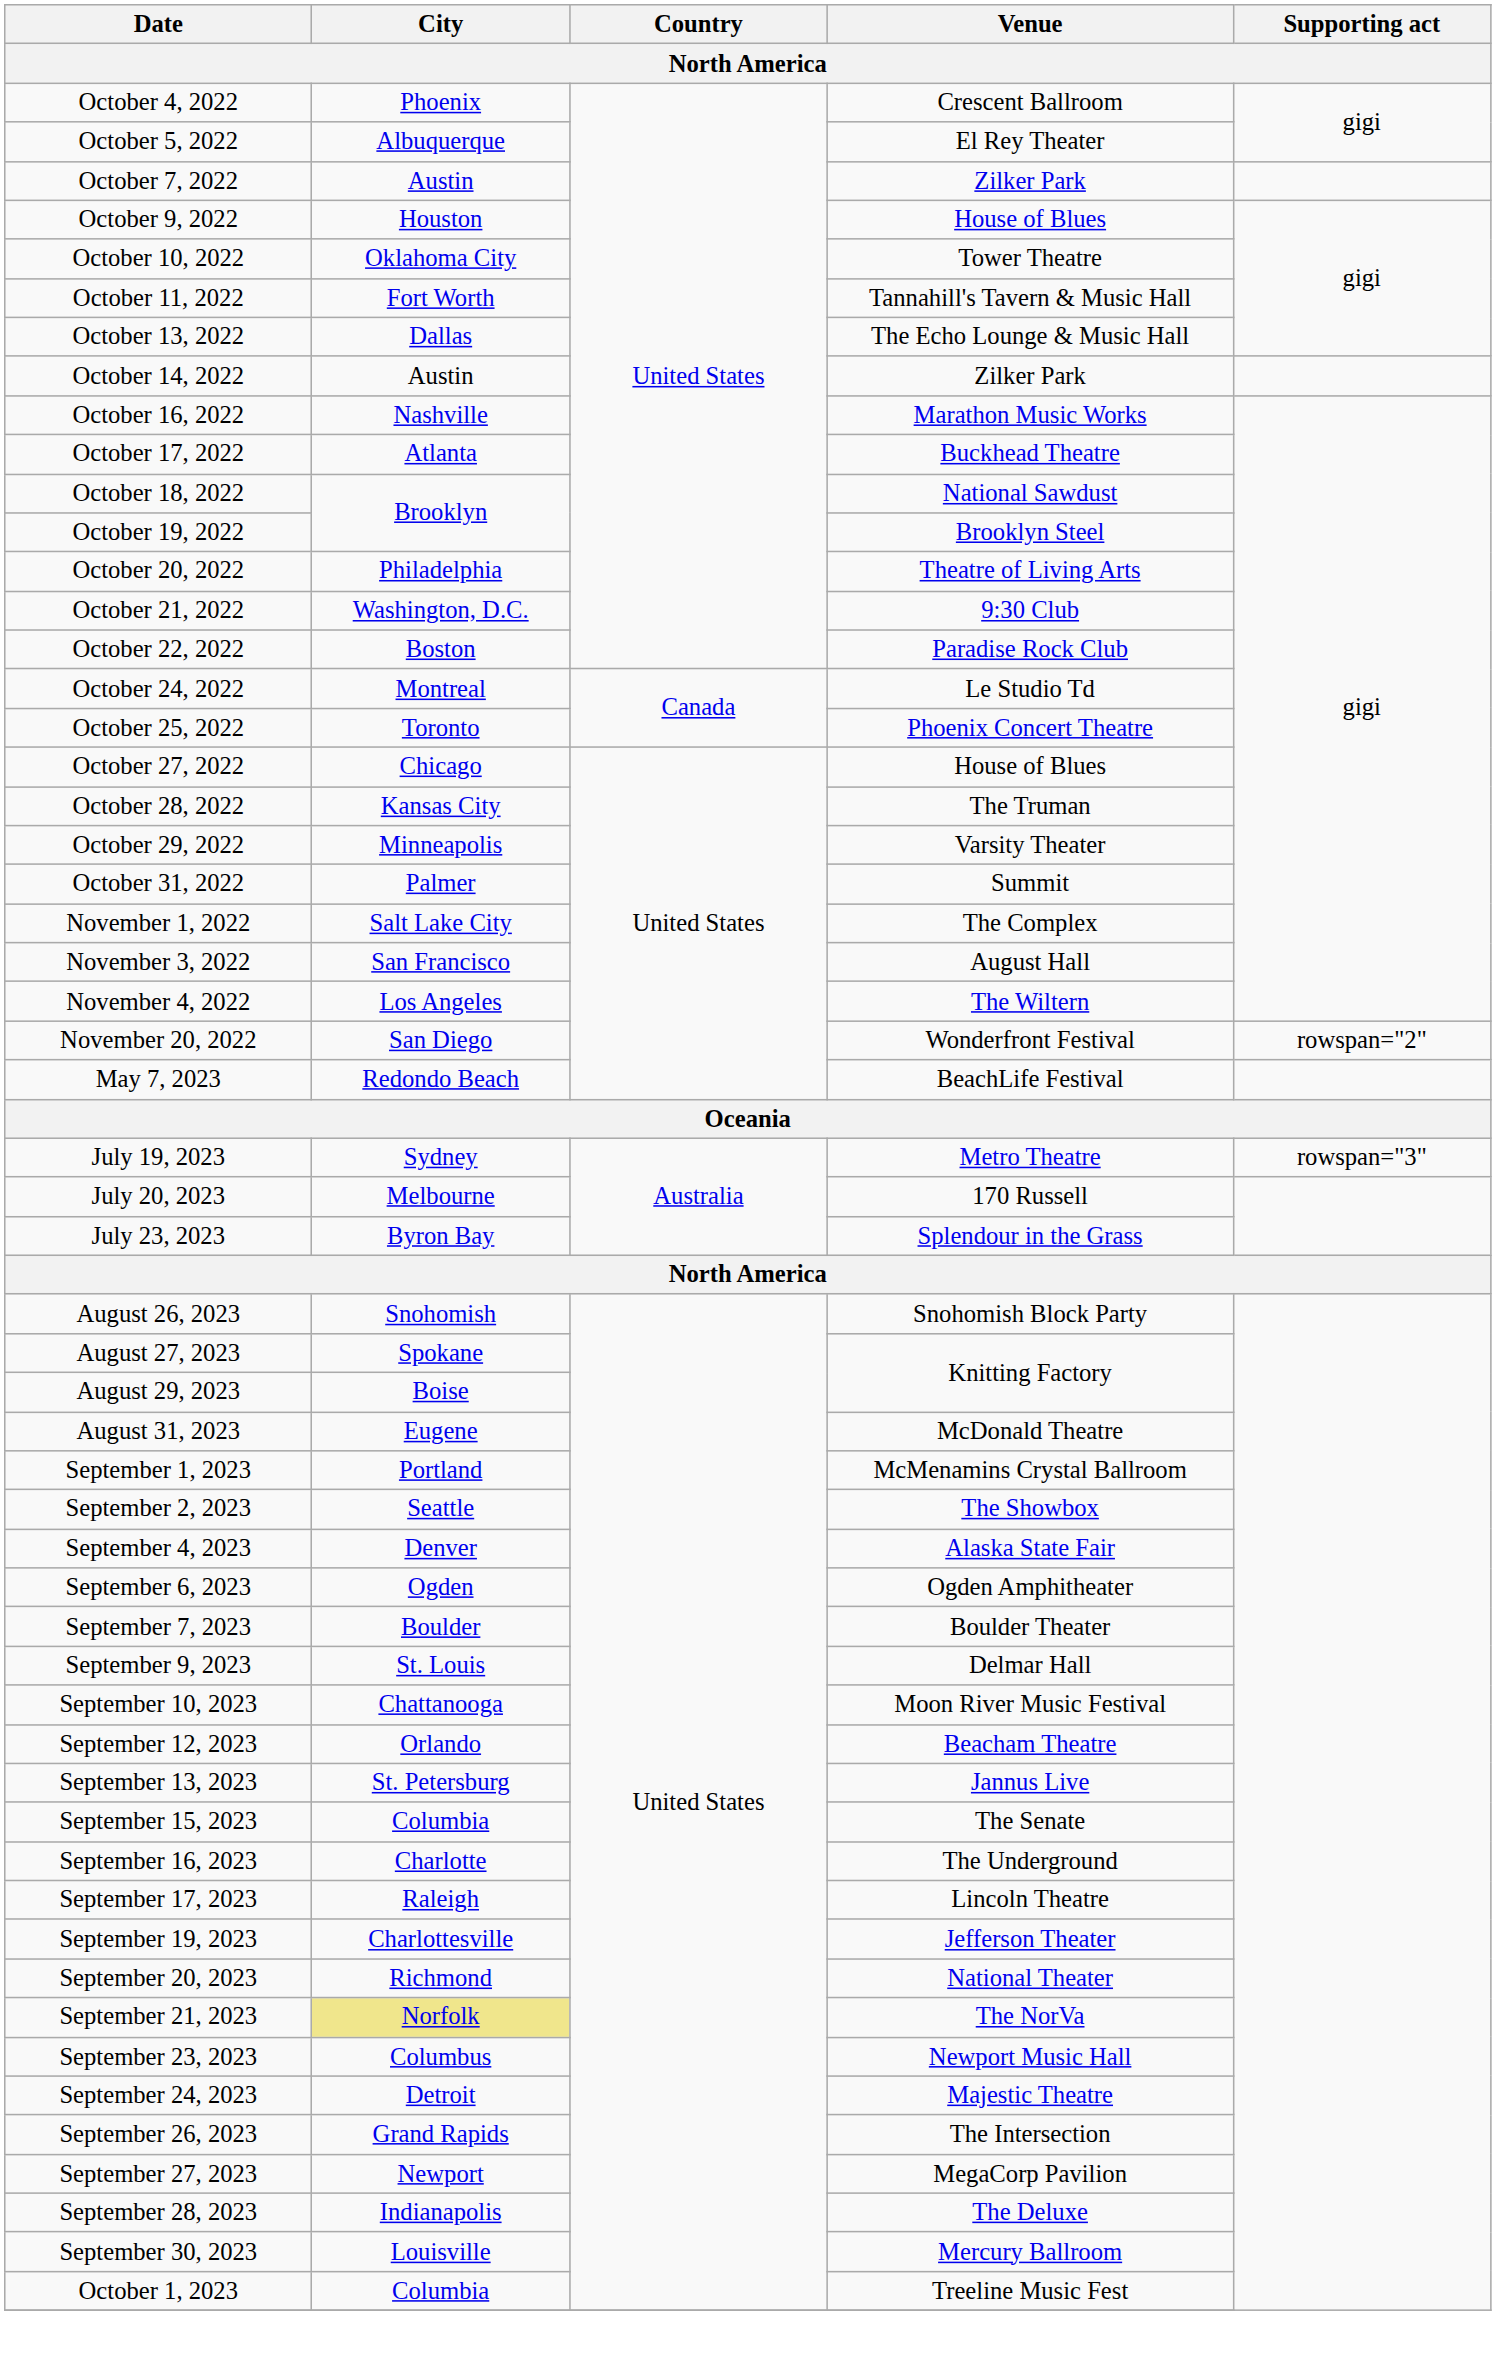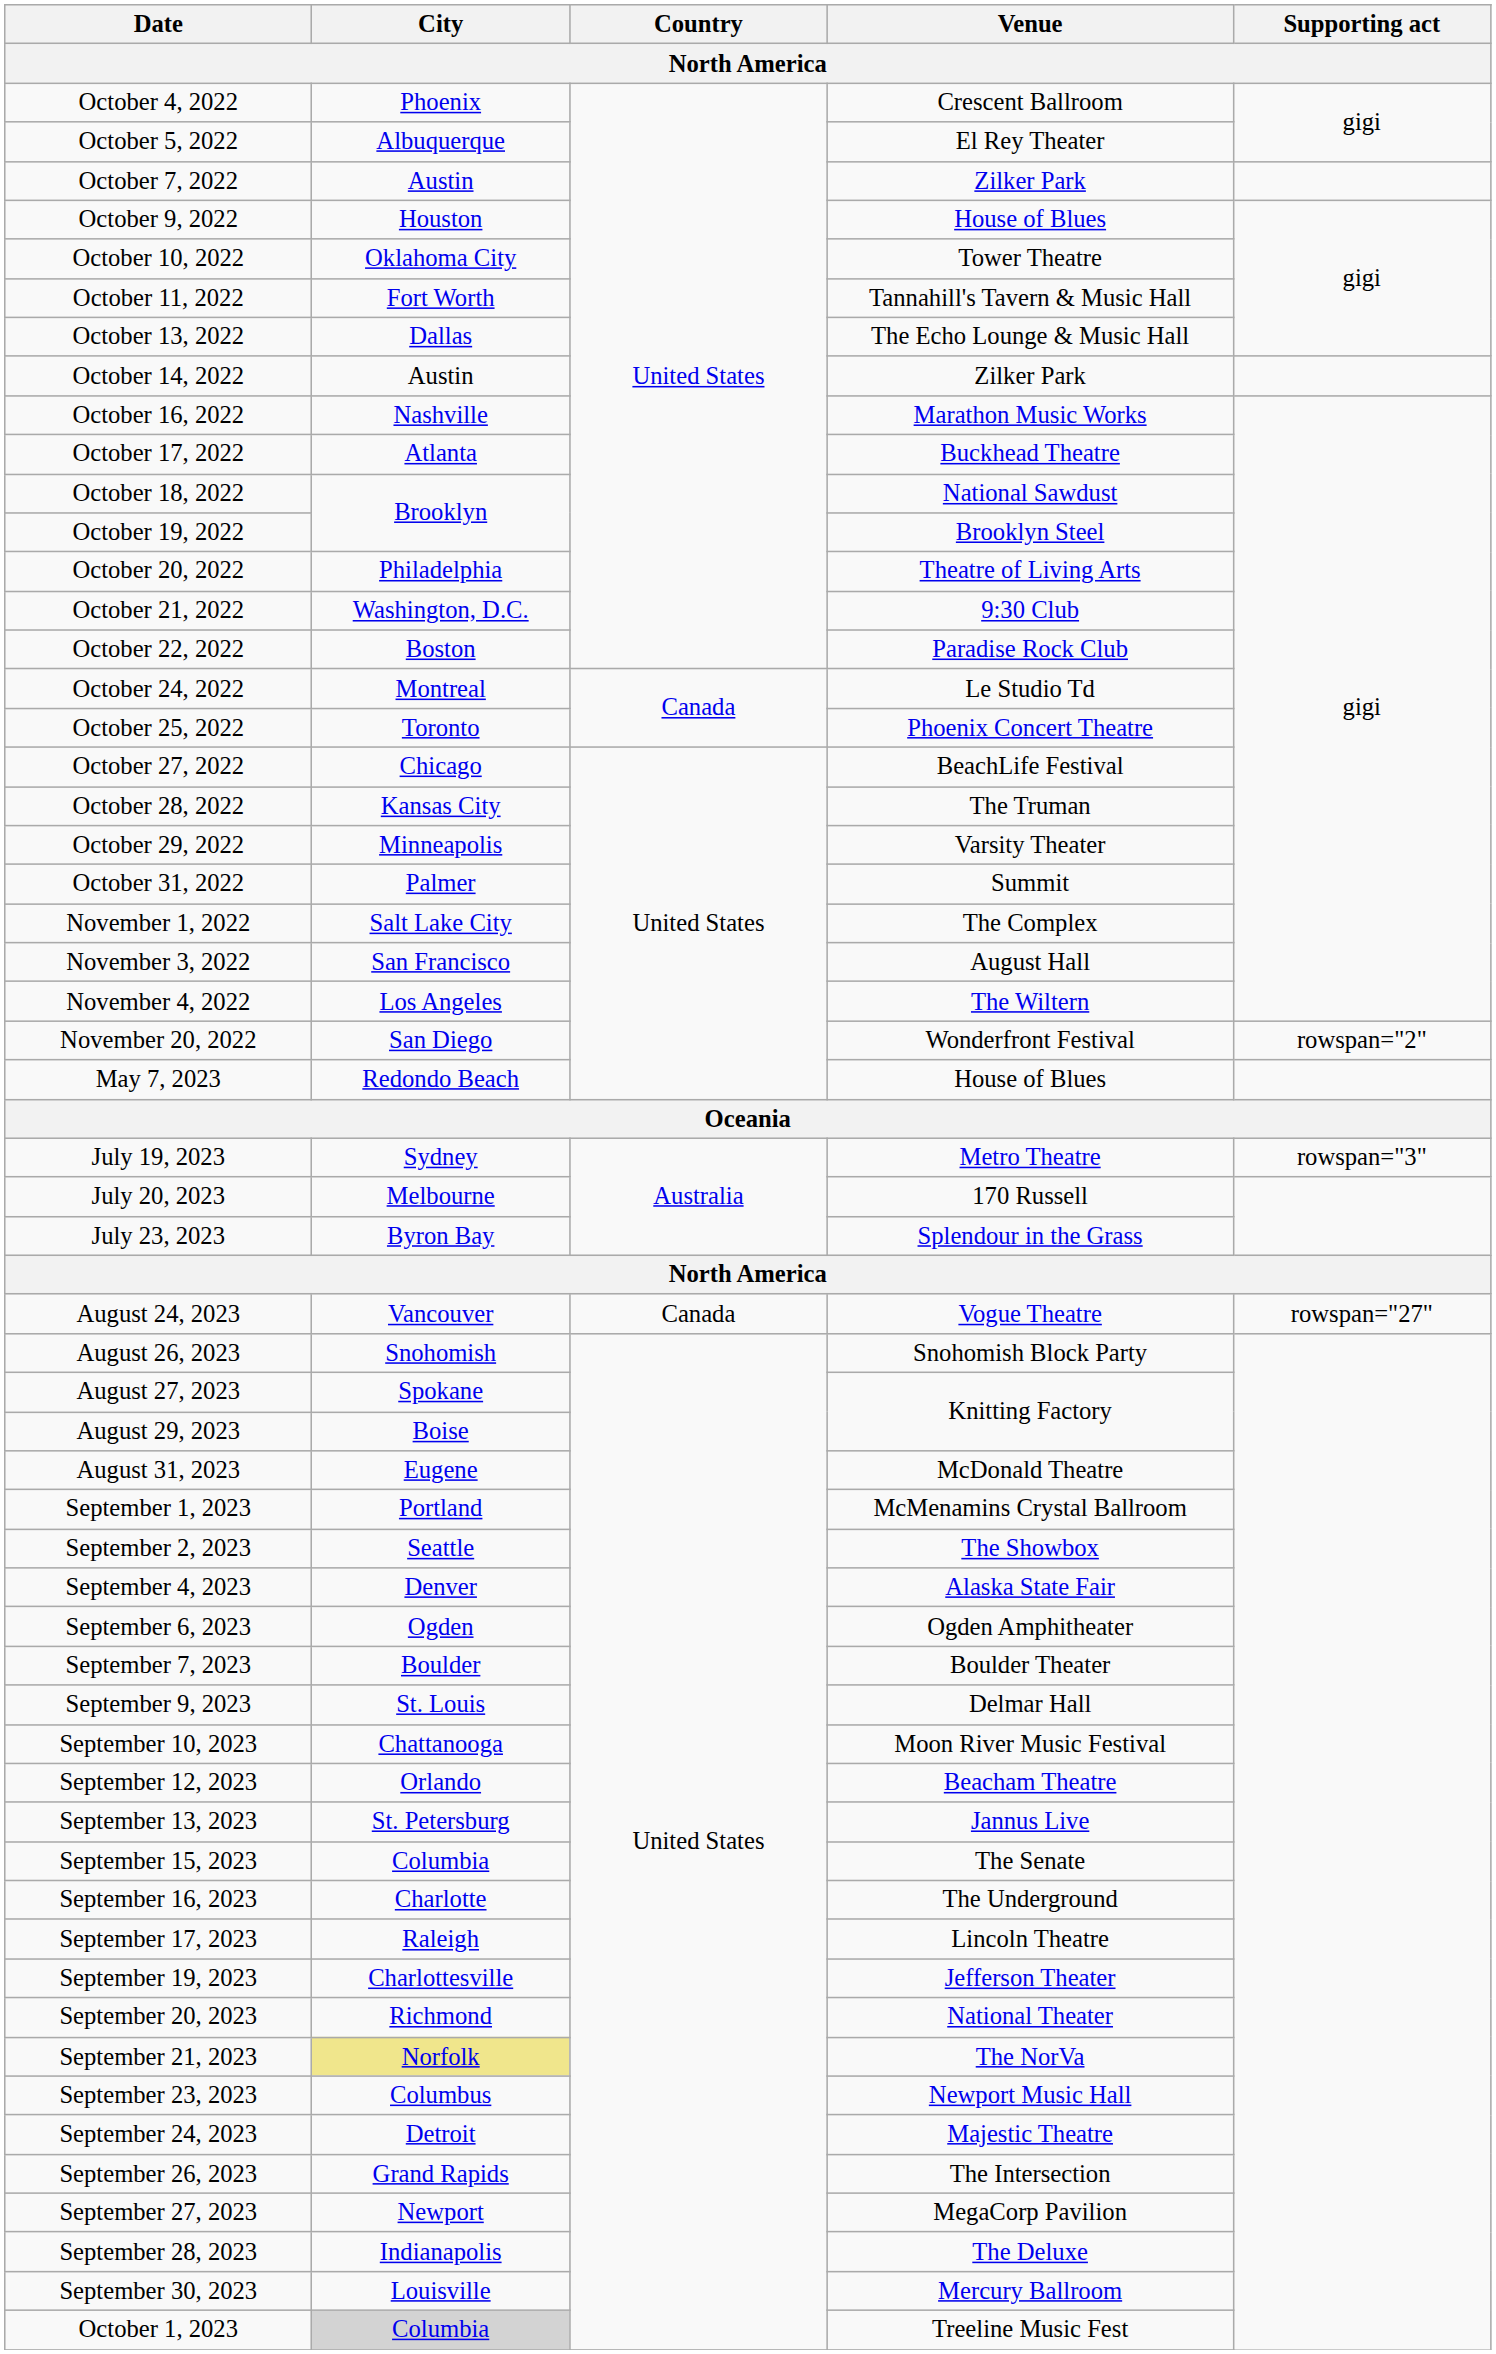(1030, 766) House of Blues -> (1030, 766) BeachLife Festival
(1030, 1079) BeachLife Festival -> (1030, 1079) House of Blues
+ row: (158, 1313)
(441, 2290) no background -> (441, 2329) lightgrey background
